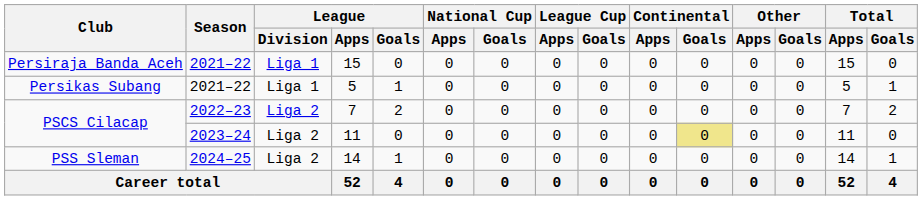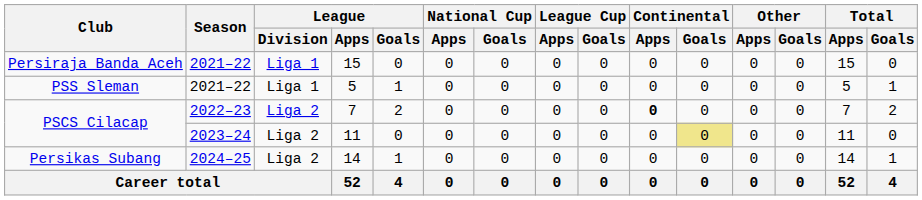(95, 88) Persikas Subang -> (95, 88) PSS Sleman
(653, 111) normal -> (653, 111) bold
(95, 159) PSS Sleman -> (95, 159) Persikas Subang
